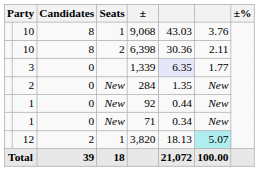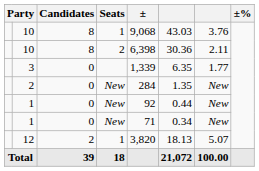(182, 67) lavender background -> (182, 67) no background
(219, 139) paleturquoise background -> (219, 139) no background
